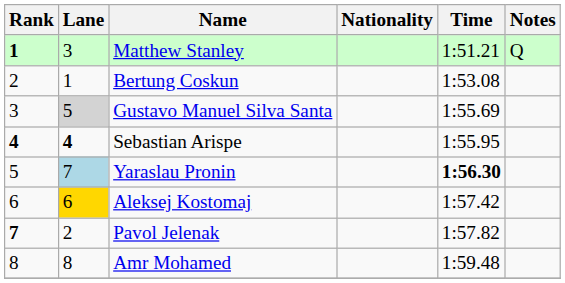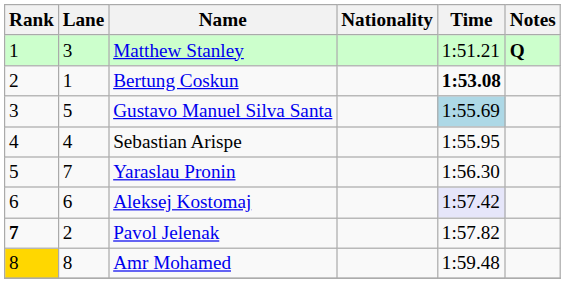(14, 50) bold -> (14, 50) normal
(517, 50) normal -> (517, 50) bold
(471, 80) normal -> (471, 80) bold
(68, 111) lightgrey background -> (68, 111) no background
(471, 111) no background -> (471, 111) lightblue background
(14, 141) bold -> (14, 141) normal
(68, 141) bold -> (68, 141) normal
(68, 171) lightblue background -> (68, 171) no background
(471, 171) bold -> (471, 171) normal
(68, 202) gold background -> (68, 202) no background
(471, 202) no background -> (471, 202) lavender background
(14, 263) no background -> (14, 263) gold background
